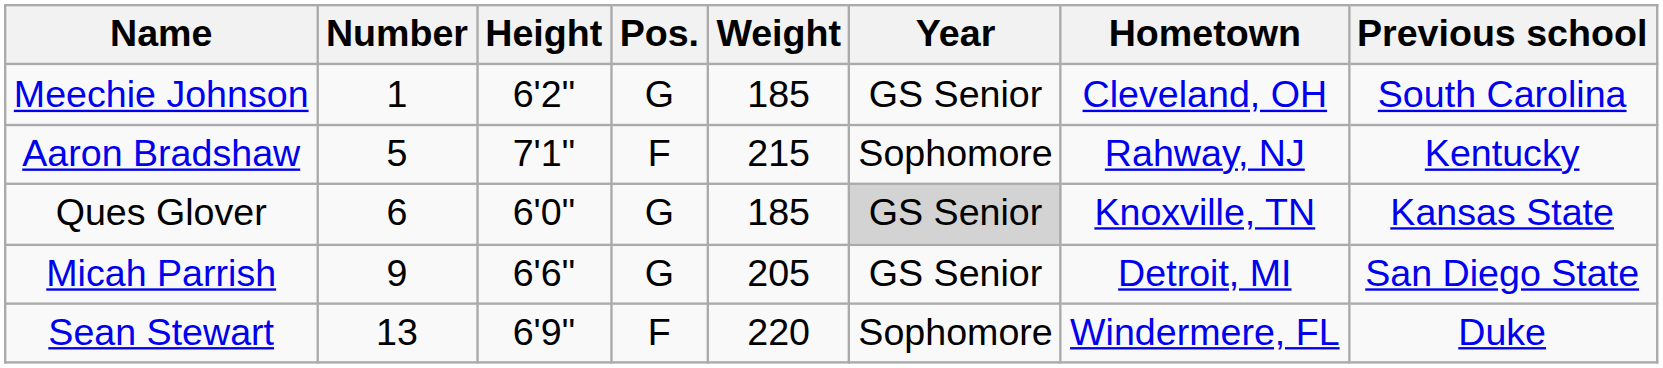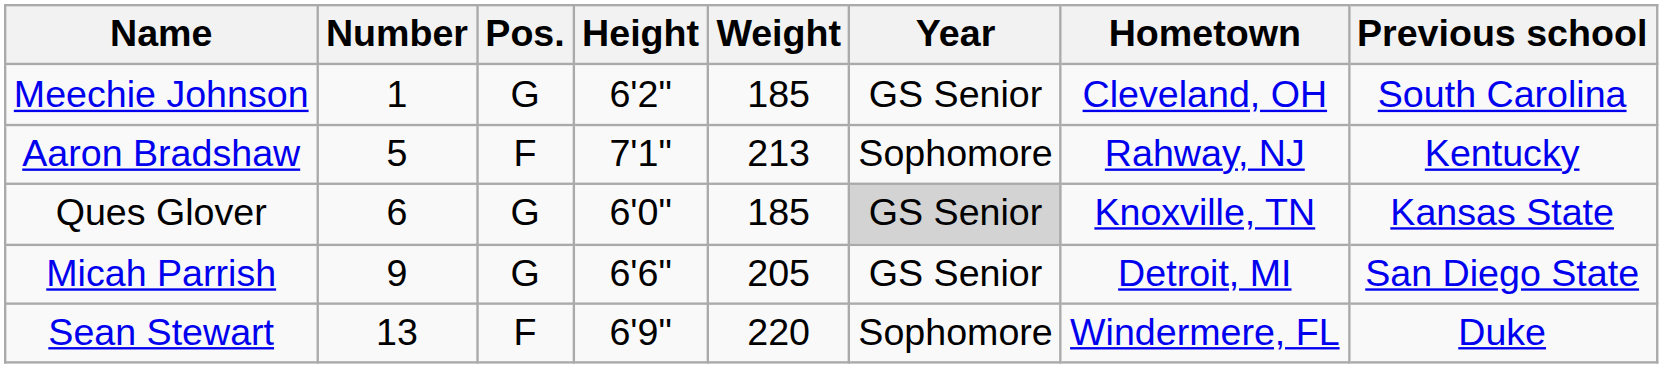columns swapped: (659, 34) <-> (544, 34)
(779, 153) 215 -> (779, 153) 213
